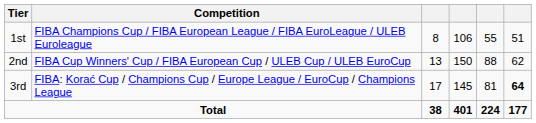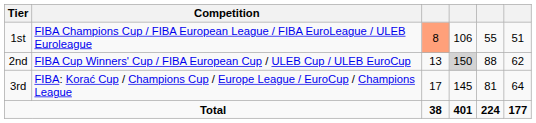(436, 38) no background -> (436, 38) lightsalmon background
(463, 62) no background -> (463, 62) lightgrey background
(518, 86) bold -> (518, 86) normal
